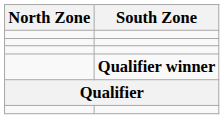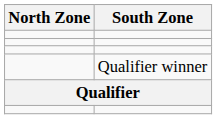(157, 66) bold -> (153, 66) normal
